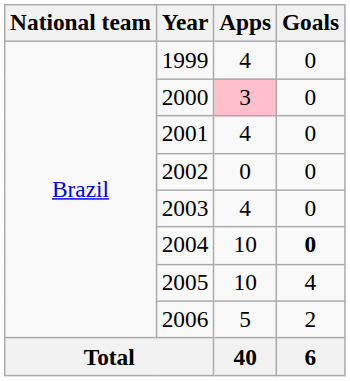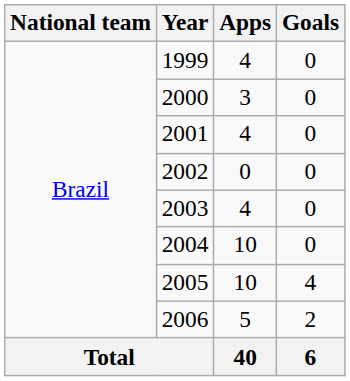(245, 97) pink background -> (245, 97) no background
(310, 245) bold -> (310, 245) normal
